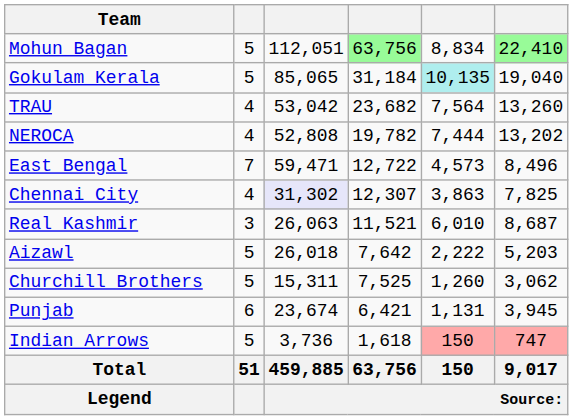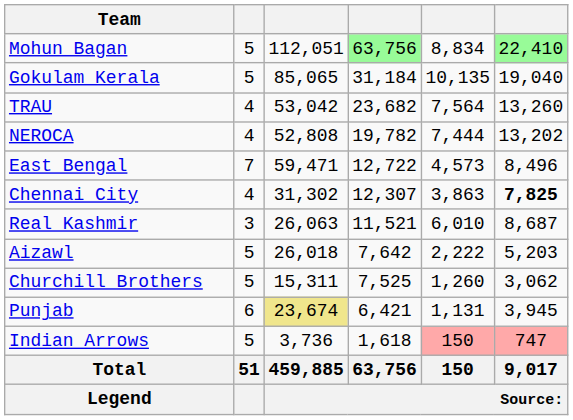(458, 78) paleturquoise background -> (458, 78) no background
(306, 195) lavender background -> (306, 195) no background
(531, 195) normal -> (531, 195) bold
(306, 312) no background -> (306, 312) khaki background
